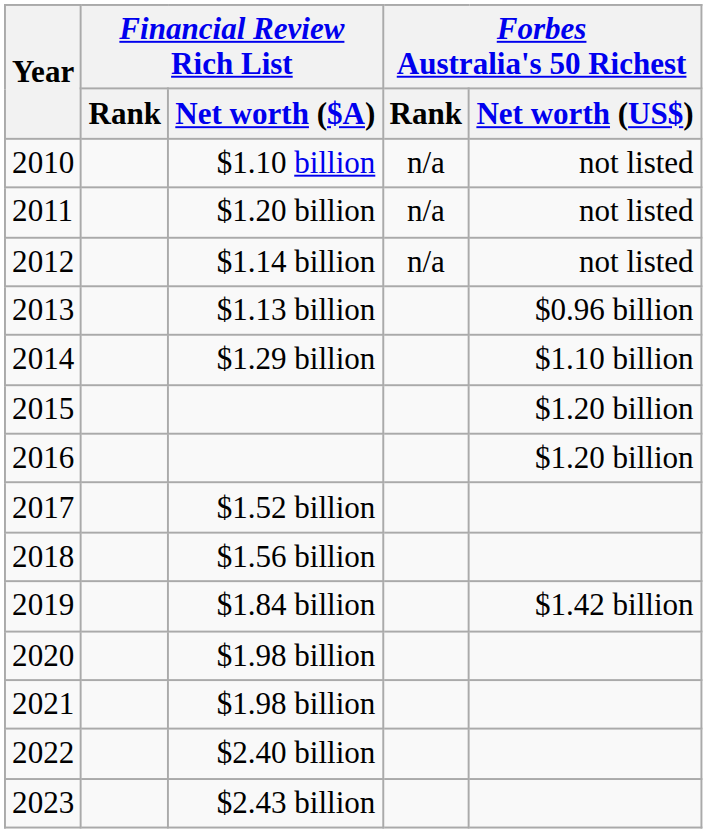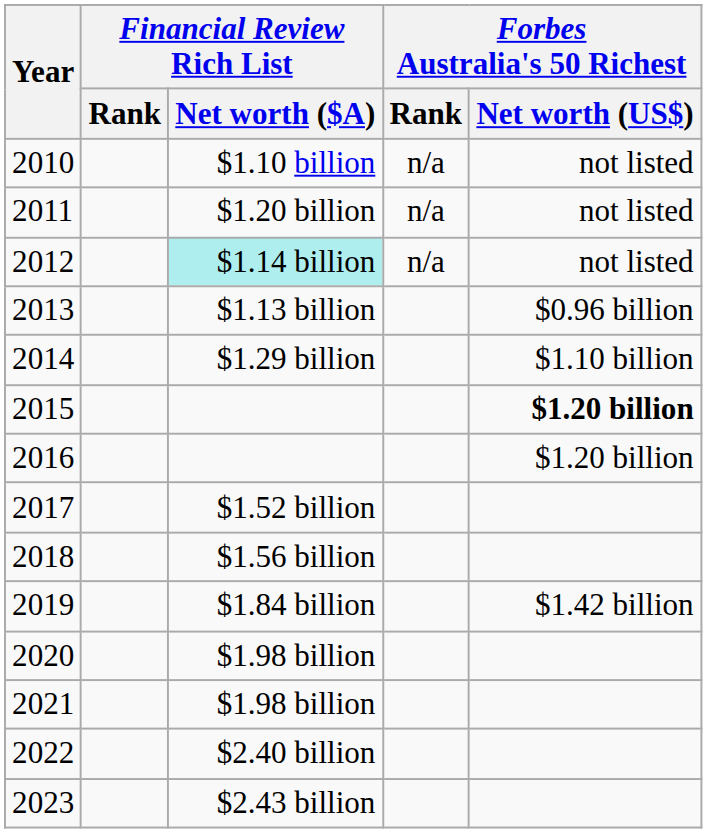(296, 260) no background -> (296, 260) paleturquoise background
(614, 408) normal -> (613, 408) bold
